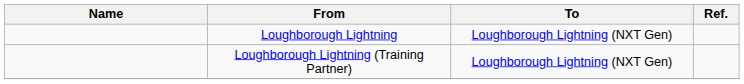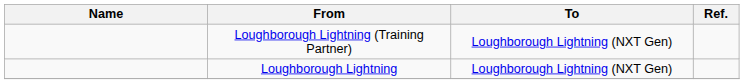rows swapped: (329, 61) <-> (329, 34)
